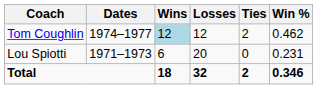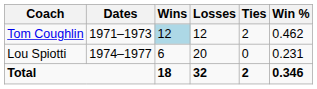(121, 34) 1974–1977 -> (121, 34) 1971–1973
(121, 53) 1971–1973 -> (121, 53) 1974–1977
